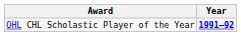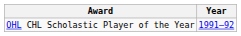(216, 25) bold -> (216, 25) normal
